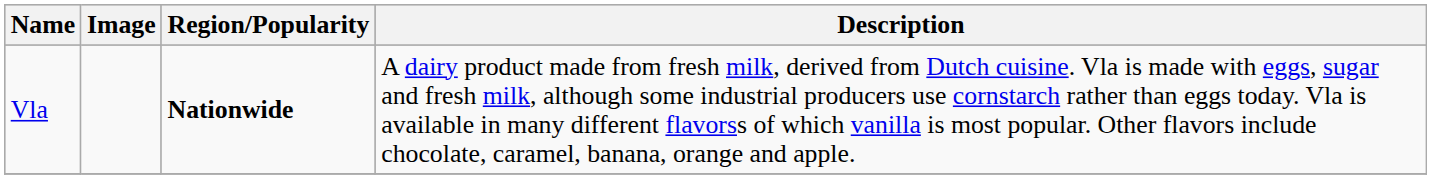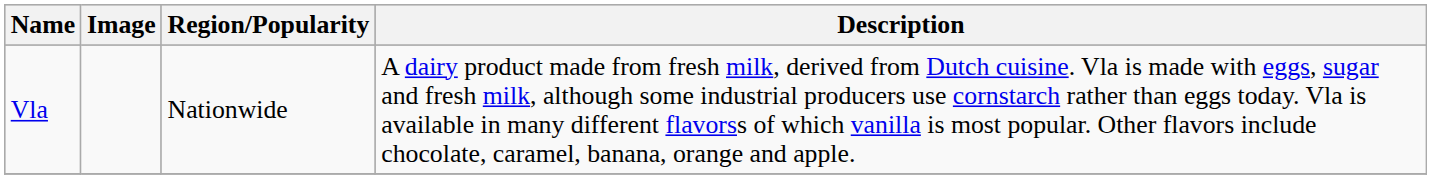(231, 109) bold -> (228, 109) normal
